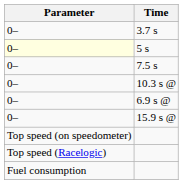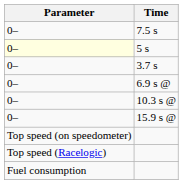(147, 30) 3.7 s -> (147, 30) 7.5 s
(147, 65) 7.5 s -> (147, 65) 3.7 s
(156, 83) 10.3 s @ -> (153, 83) 6.9 s @
(153, 100) 6.9 s @ -> (156, 100) 10.3 s @
